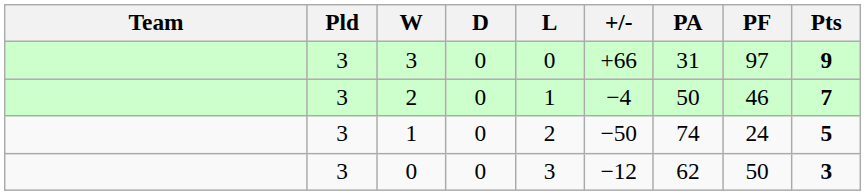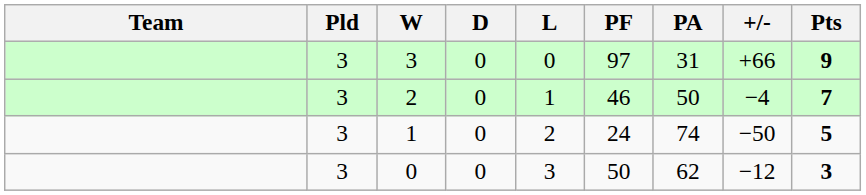columns swapped: (757, 23) <-> (619, 23)
